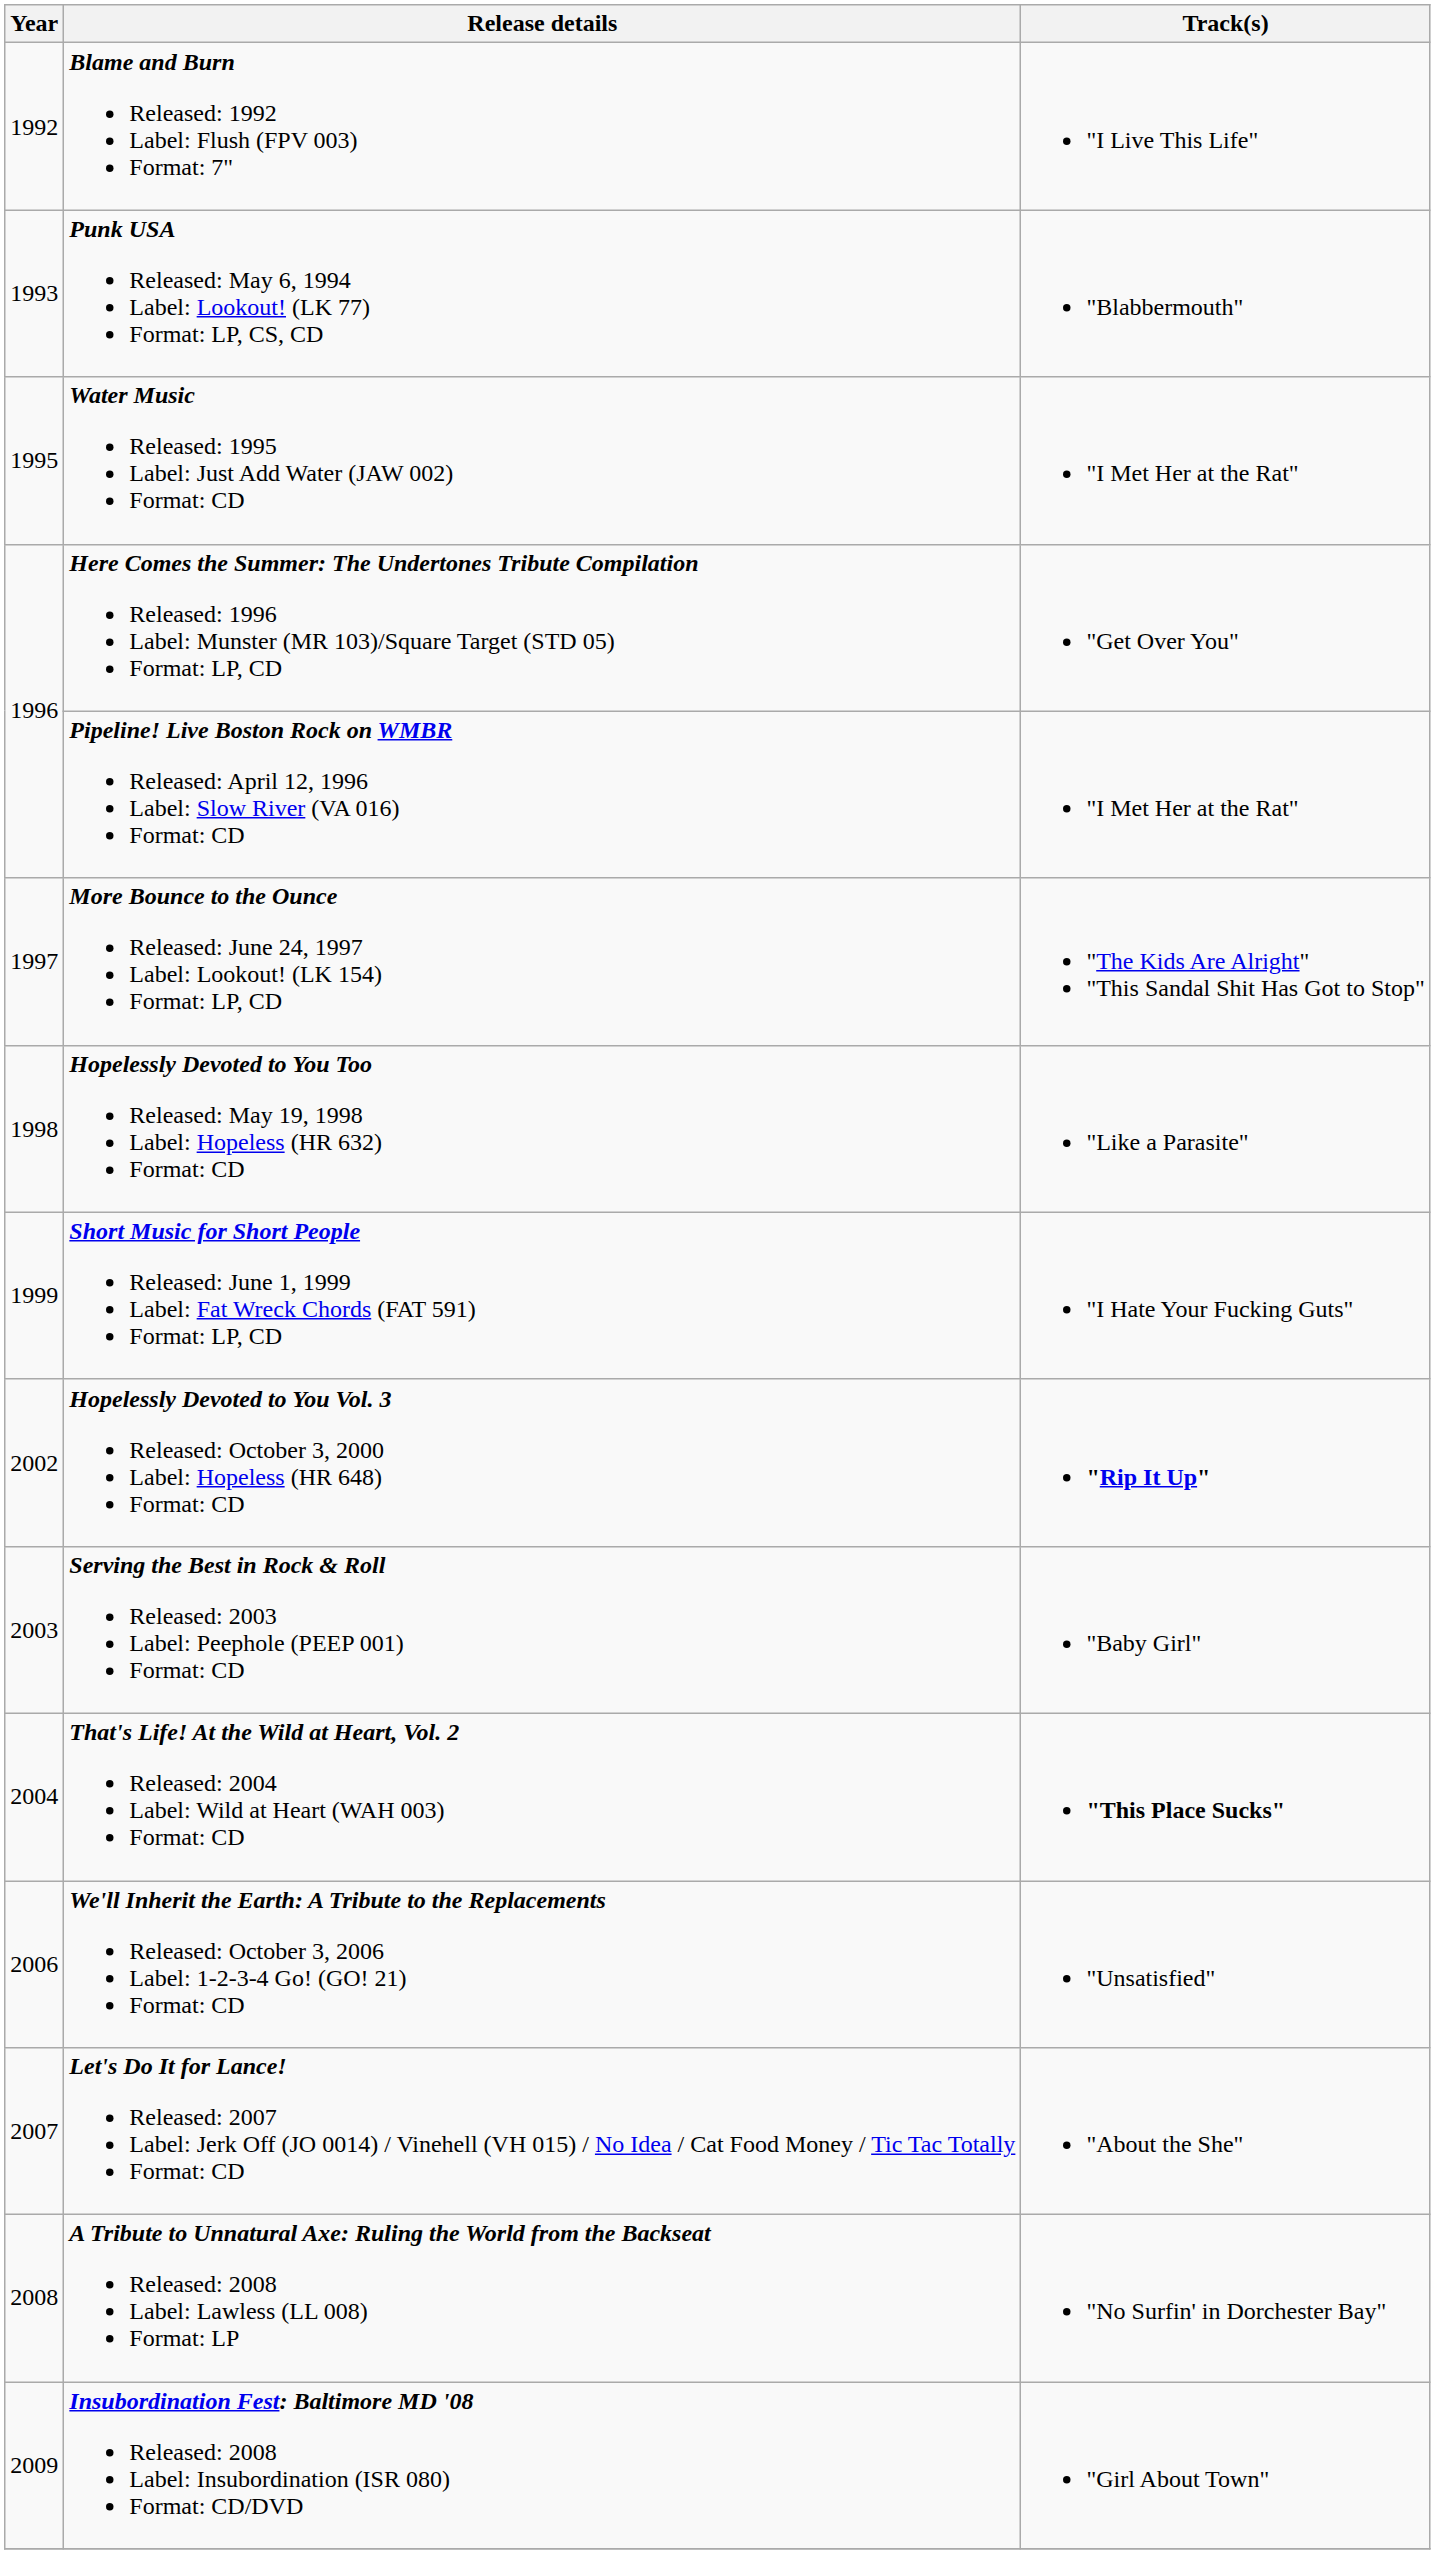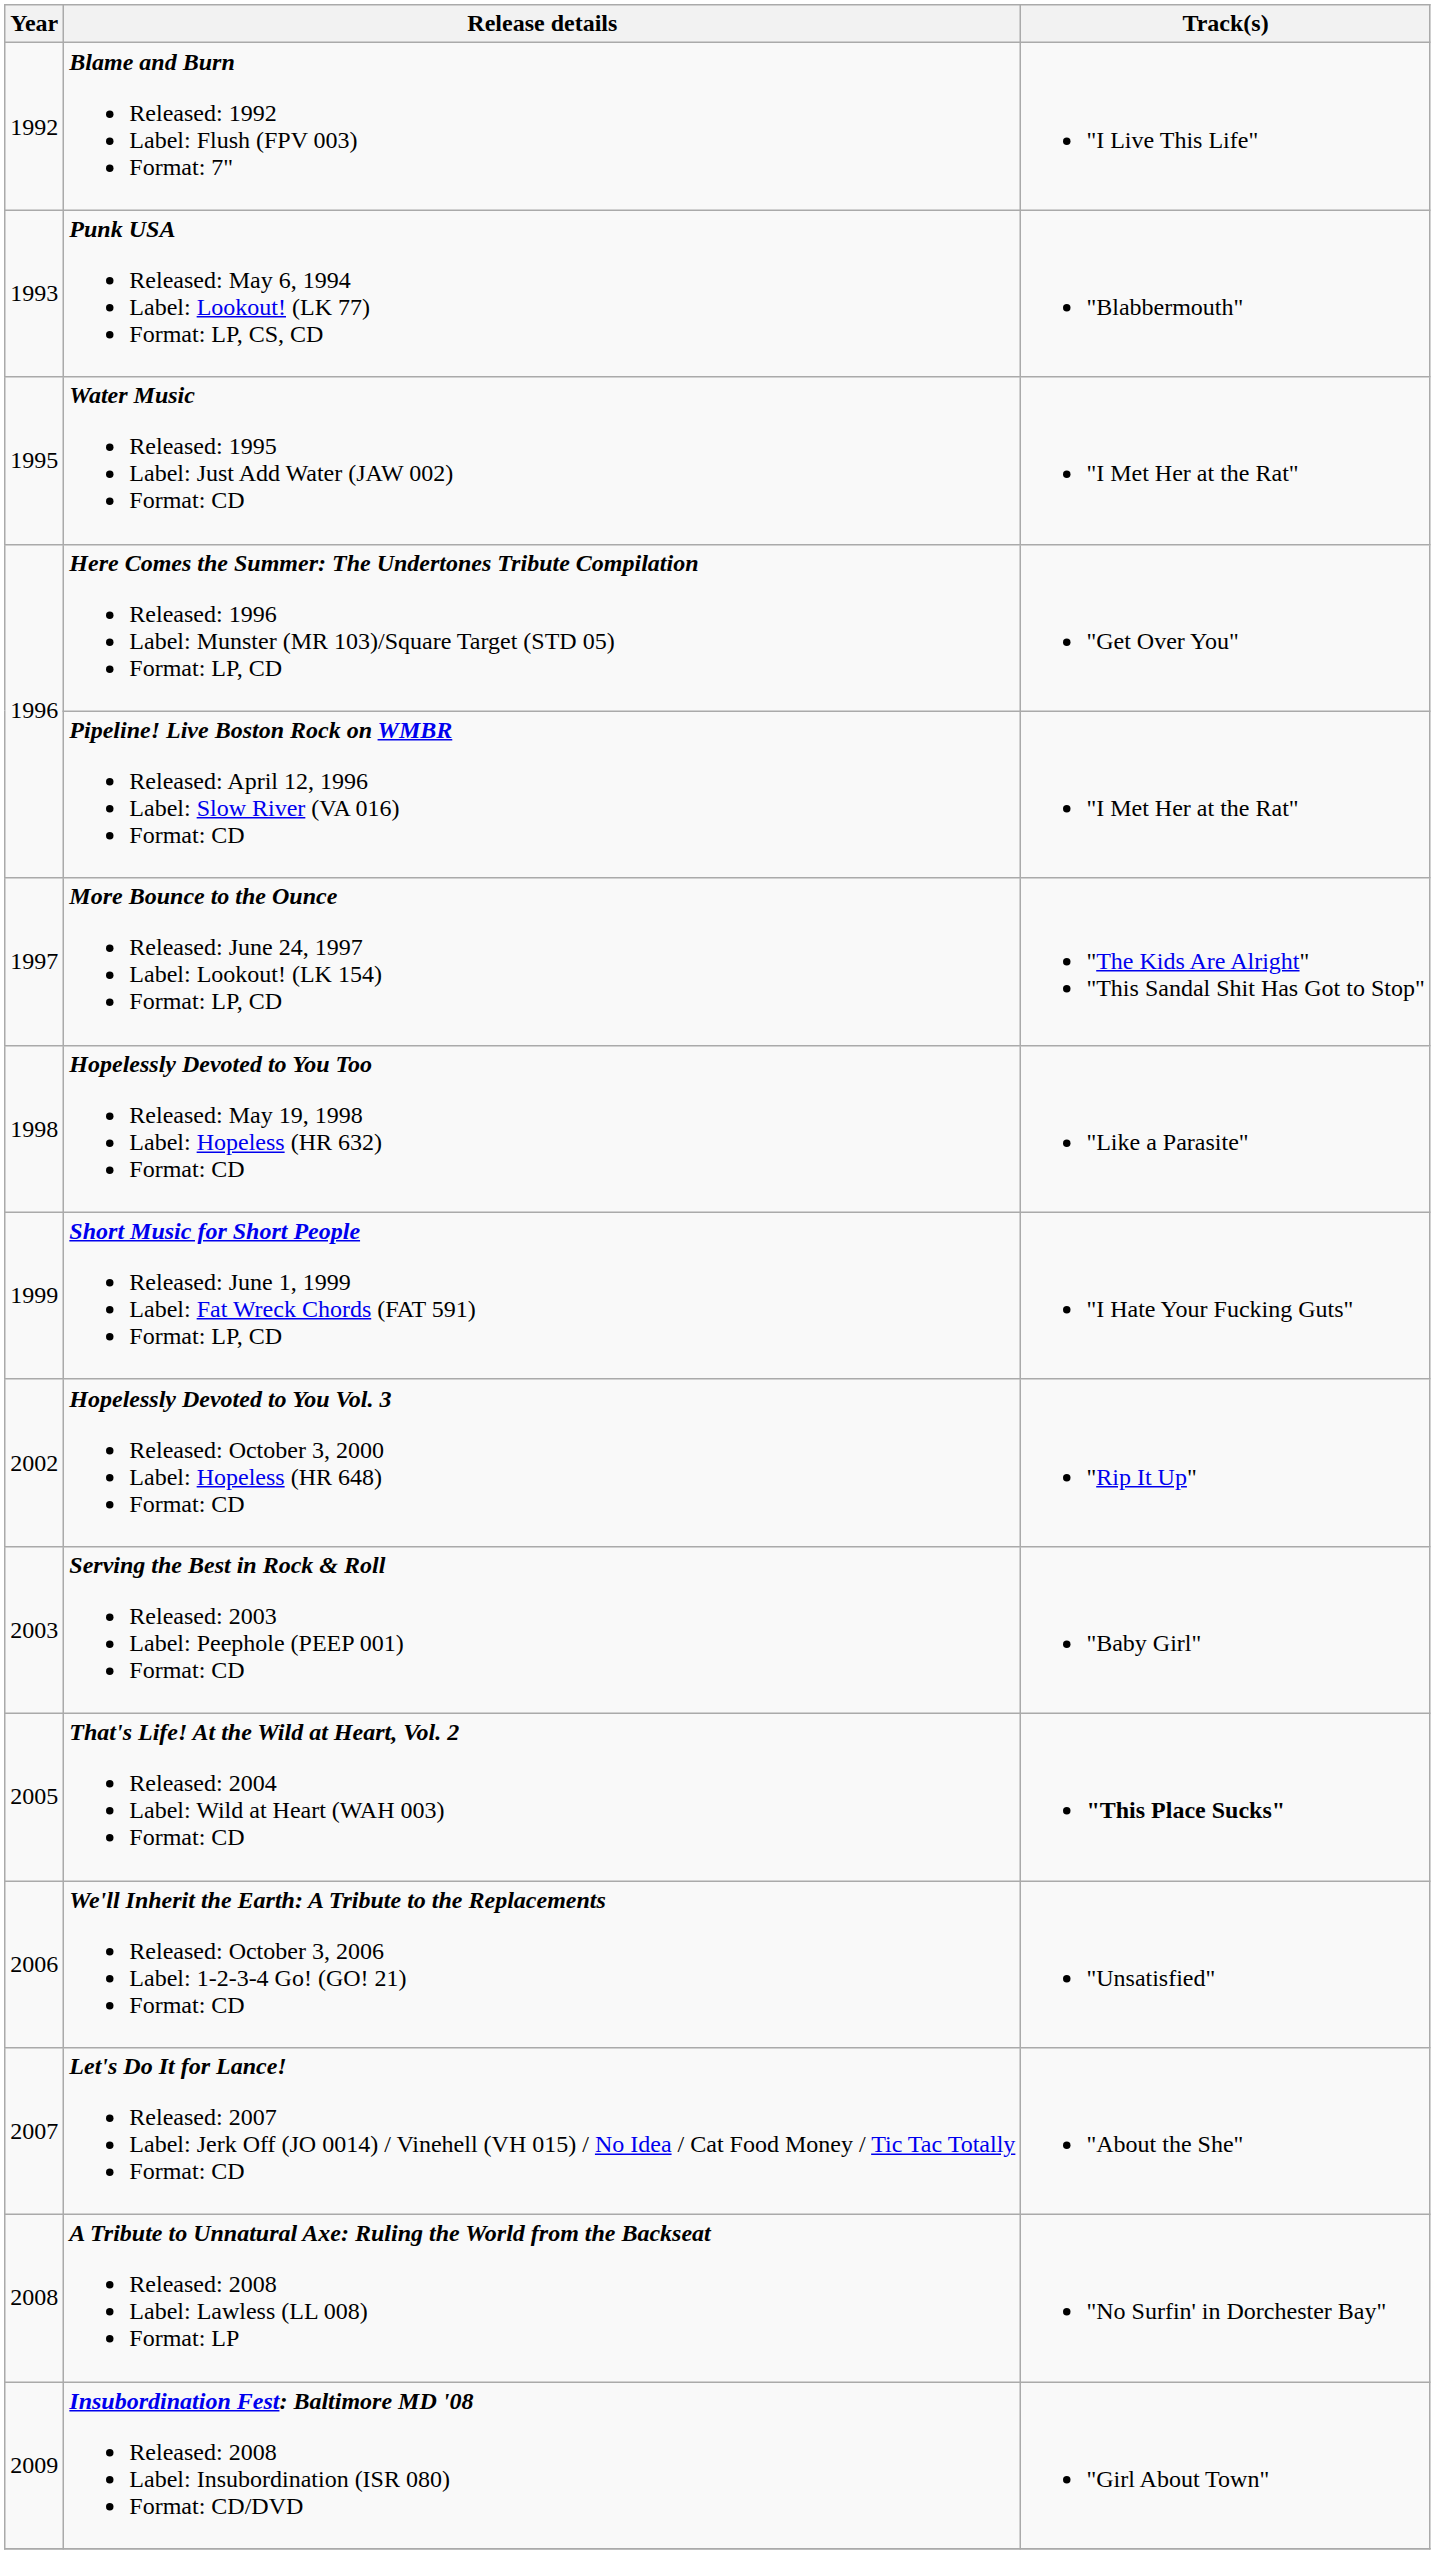(1226, 1476) bold -> (1226, 1476) normal
(34, 1796) 2004 -> (34, 1796) 2005
